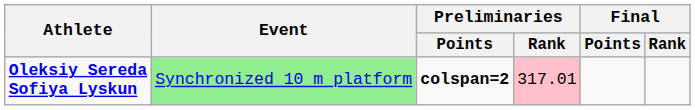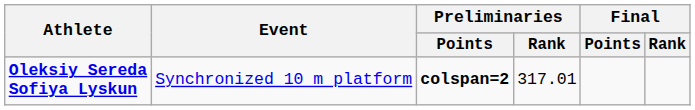(284, 80) lightgreen background -> (284, 80) no background
(547, 80) pink background -> (547, 80) no background
